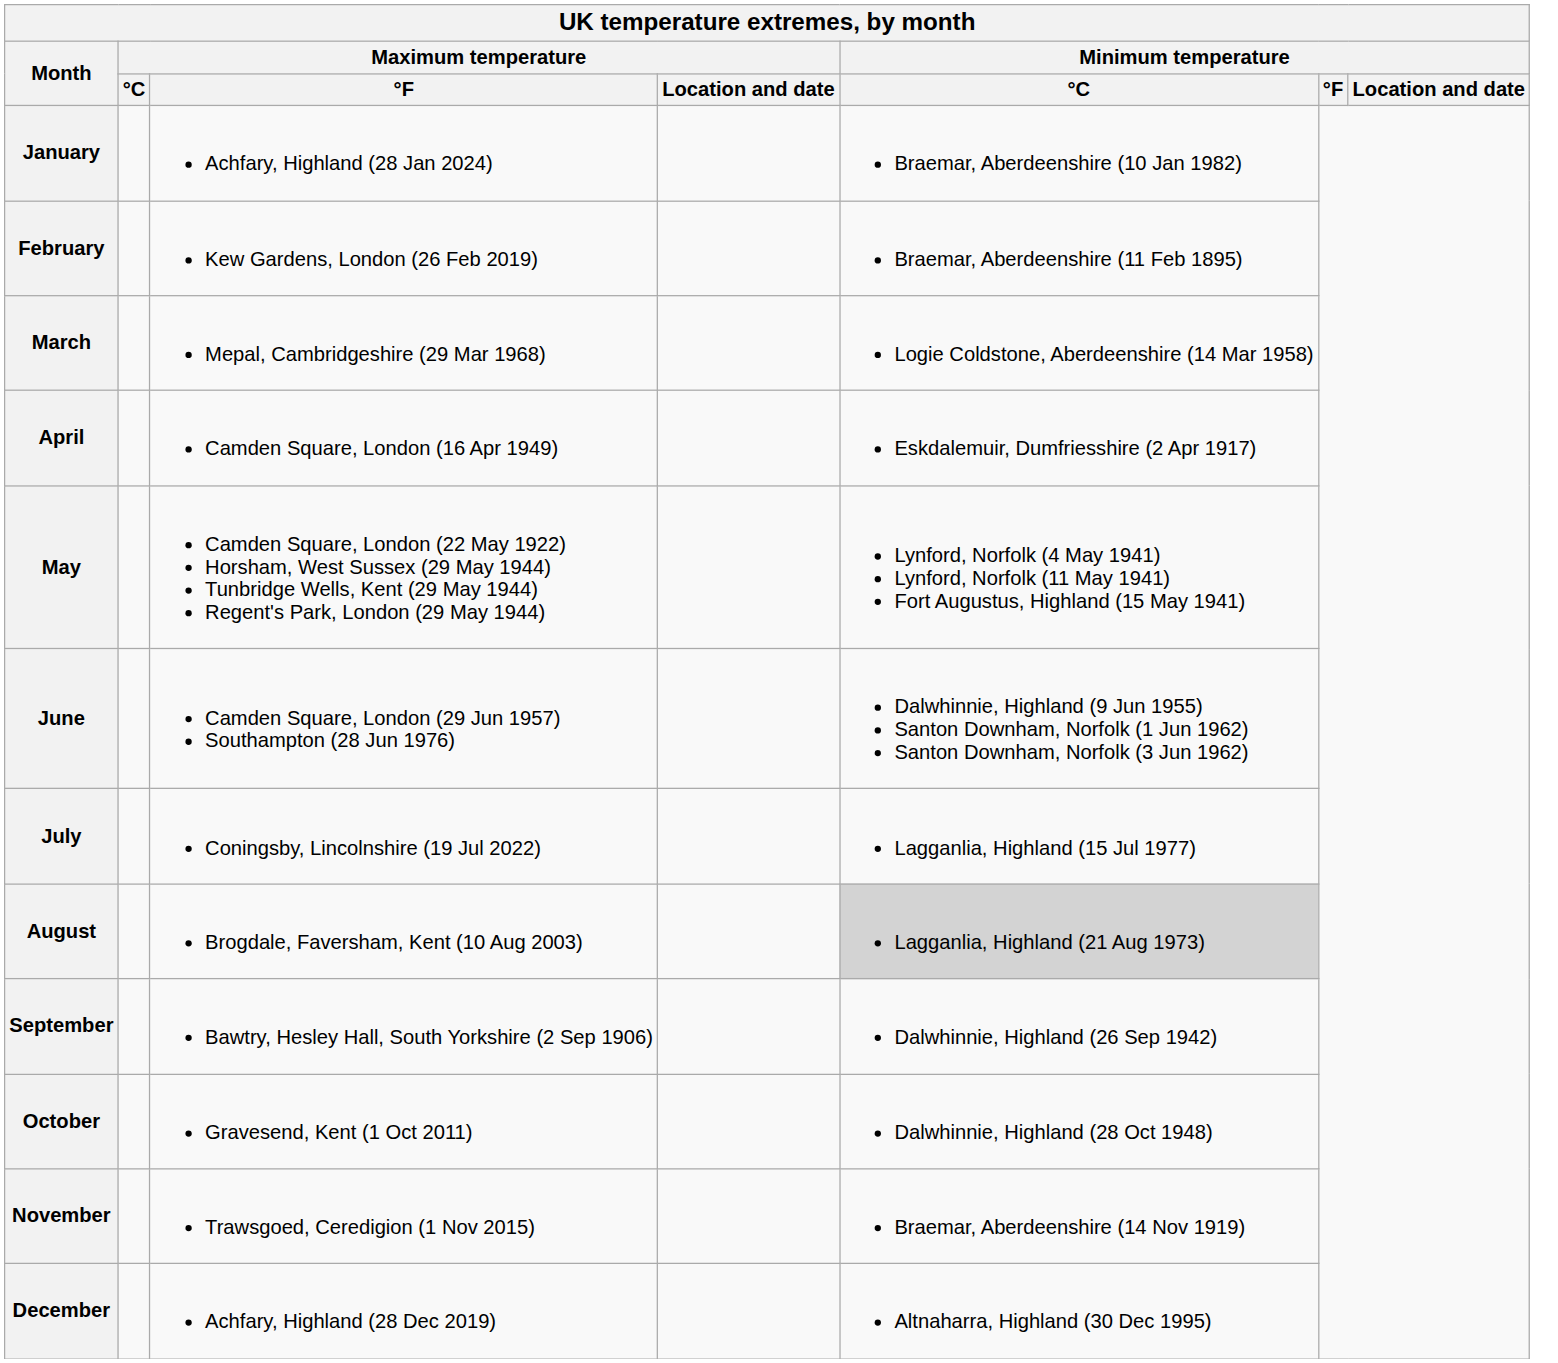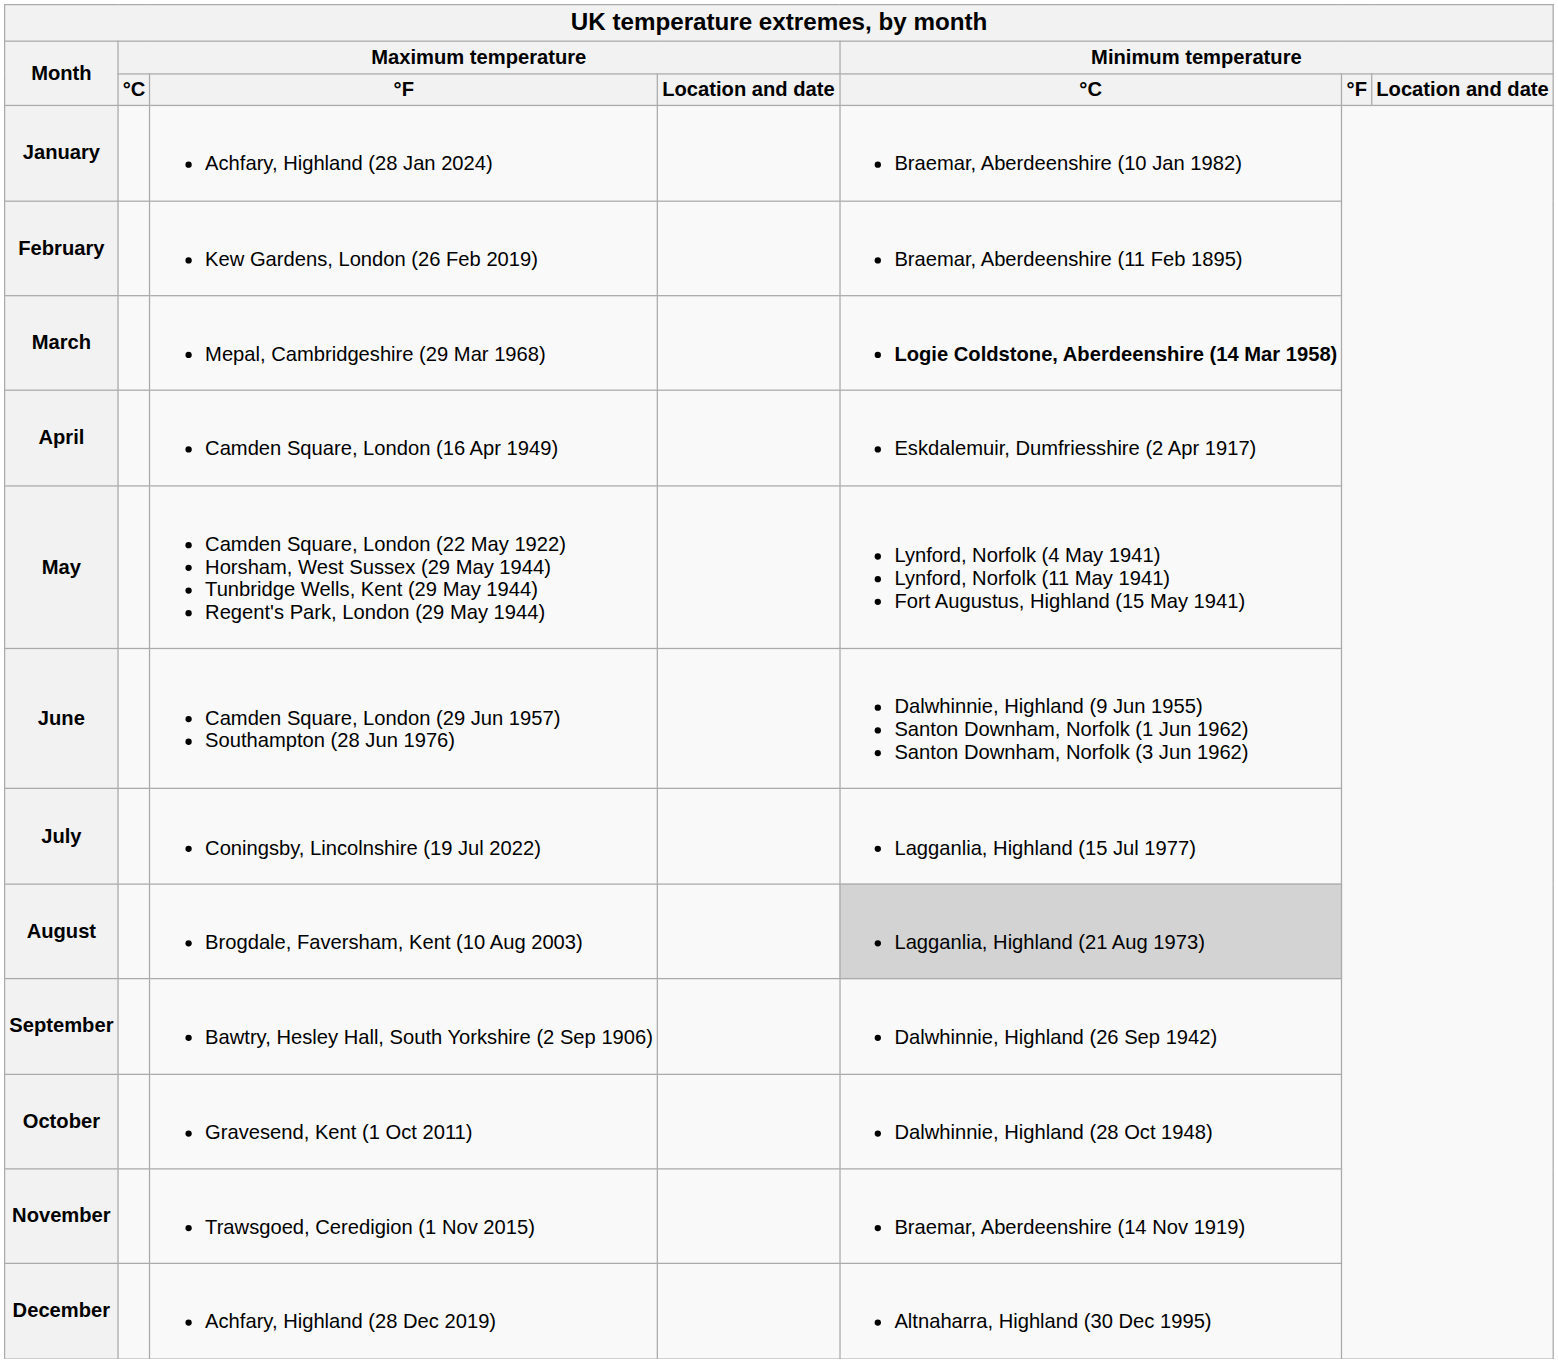(1079, 354) normal -> (1091, 354) bold
